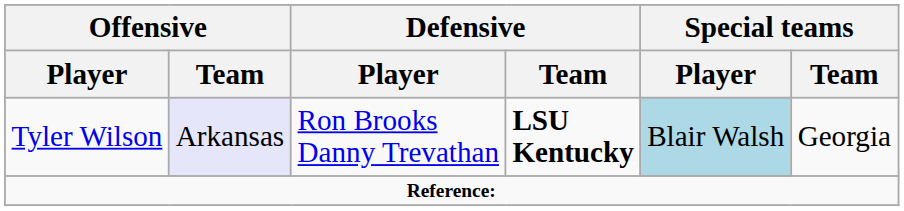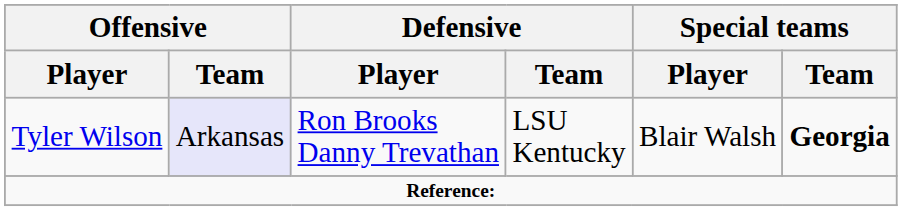(573, 136) bold -> (569, 136) normal
(716, 136) lightblue background -> (708, 136) no background
(844, 136) normal -> (840, 136) bold
